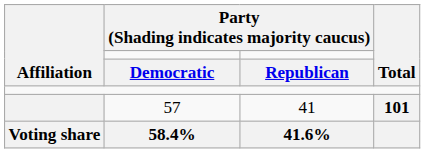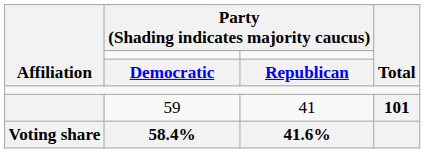(172, 107) 57 -> (172, 107) 59
